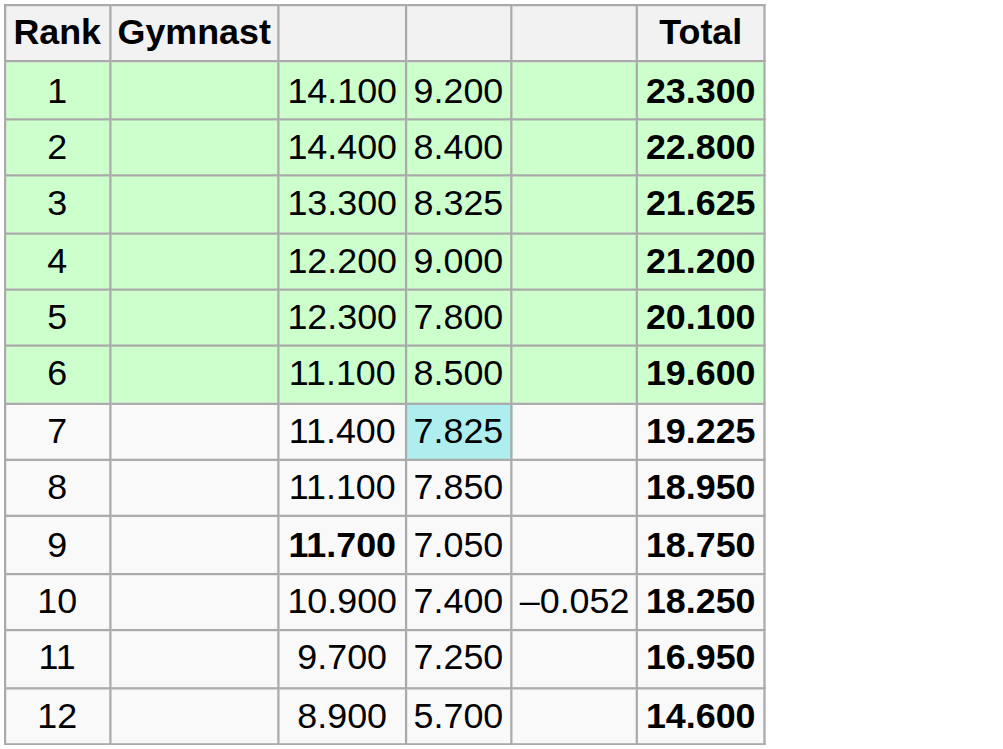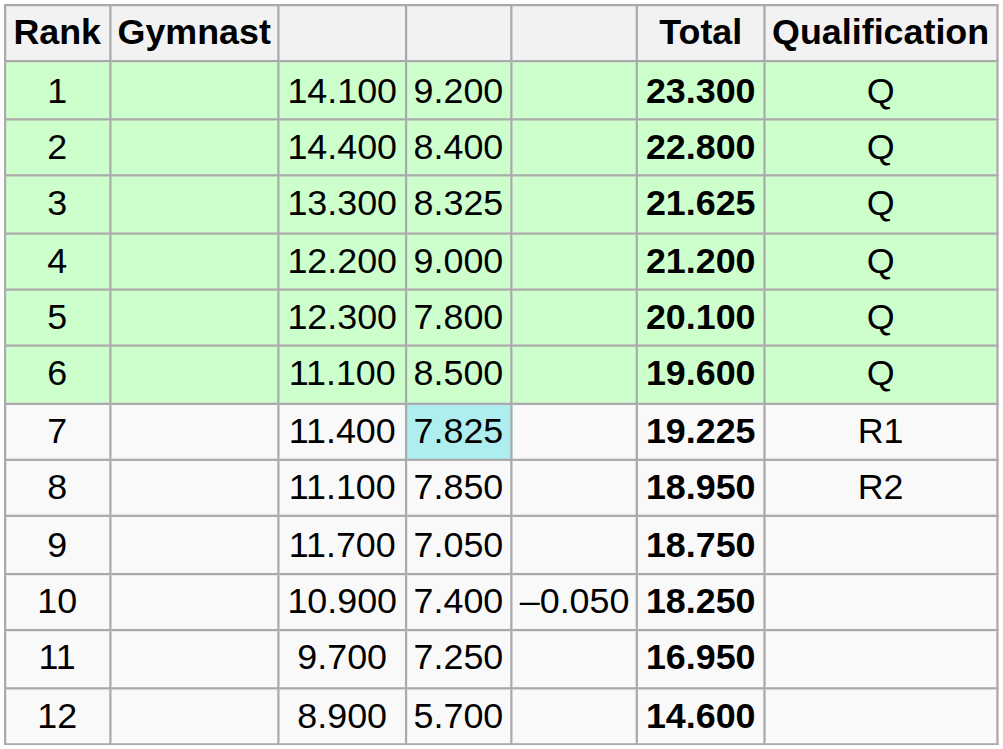+ column: (881, 32)
(342, 544) bold -> (342, 544) normal
(575, 601) –0.052 -> (575, 601) –0.050
